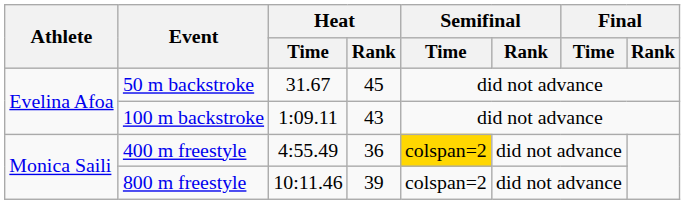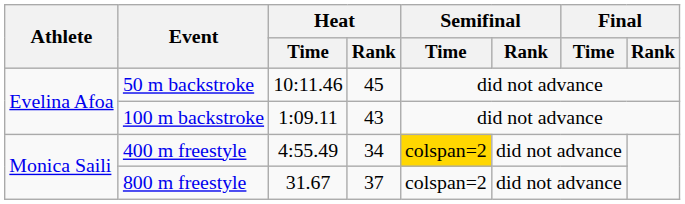(308, 85) 31.67 -> (308, 85) 10:11.46
(374, 150) 36 -> (374, 150) 34
(308, 183) 10:11.46 -> (308, 183) 31.67
(374, 183) 39 -> (374, 183) 37
